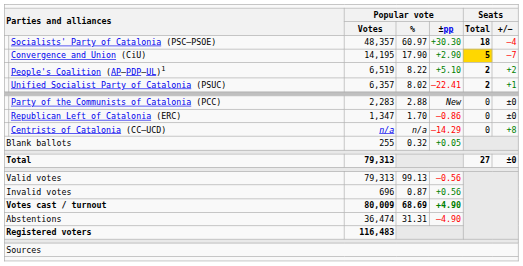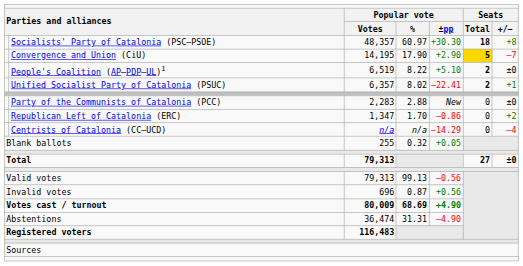(511, 42) –4 -> (511, 42) +8
(511, 70) +2 -> (511, 70) ±0
(511, 116) ±0 -> (511, 116) +2
(511, 130) +8 -> (511, 130) –4
